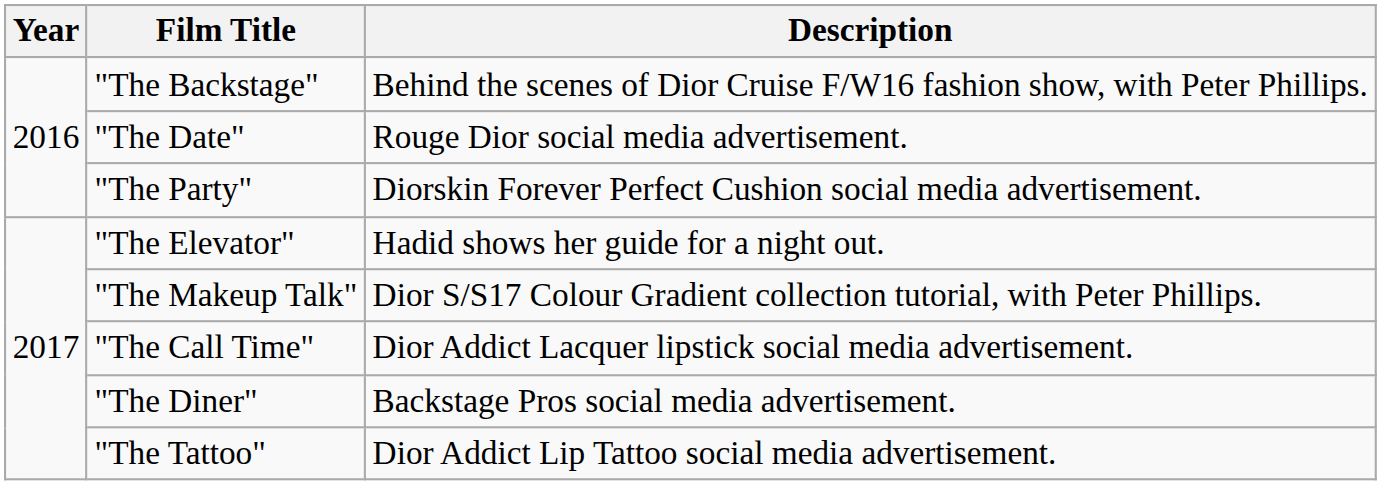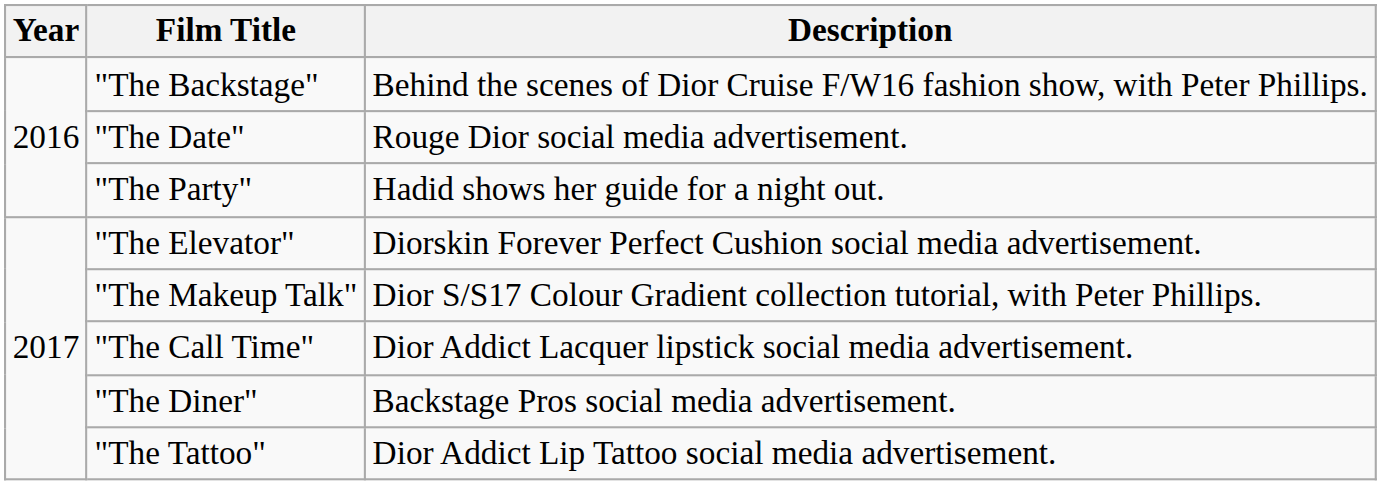(787, 189) Diorskin Forever Perfect Cushion social media advertisement. -> (629, 189) Hadid shows her guide for a night out.
(629, 242) Hadid shows her guide for a night out. -> (787, 242) Diorskin Forever Perfect Cushion social media advertisement.
